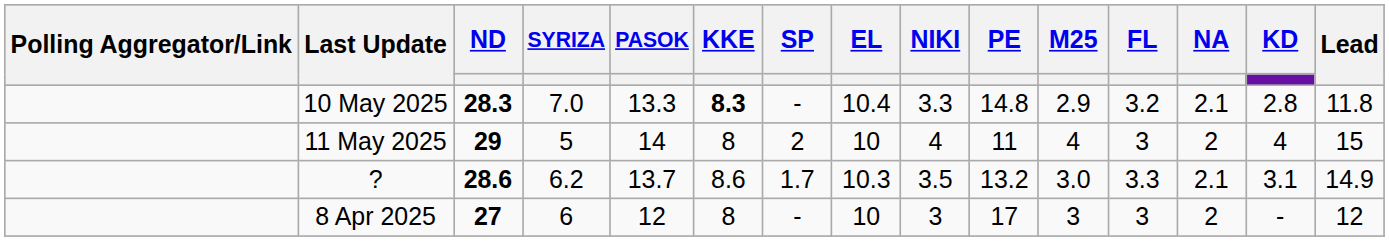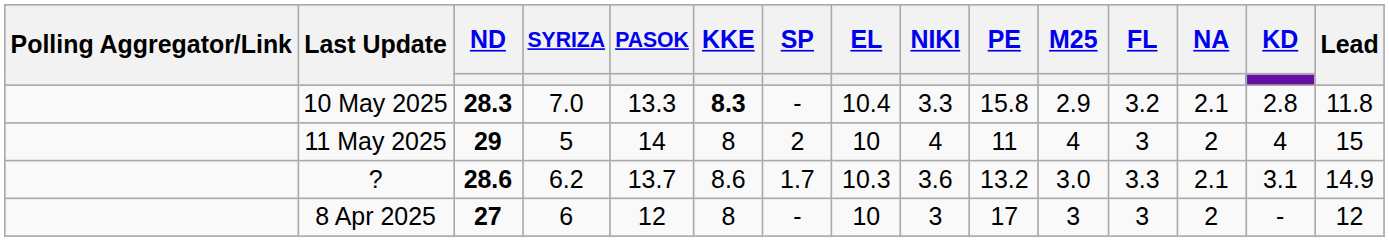(1004, 104) 14.8 -> (1004, 104) 15.8
(935, 179) 3.5 -> (935, 179) 3.6
